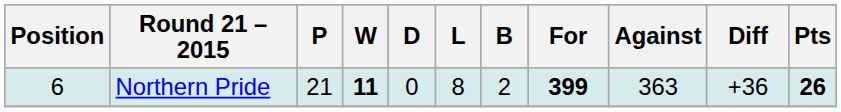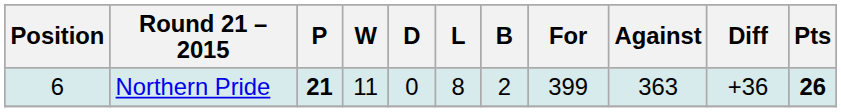(319, 87) normal -> (319, 87) bold
(366, 87) bold -> (366, 87) normal
(568, 87) bold -> (568, 87) normal
